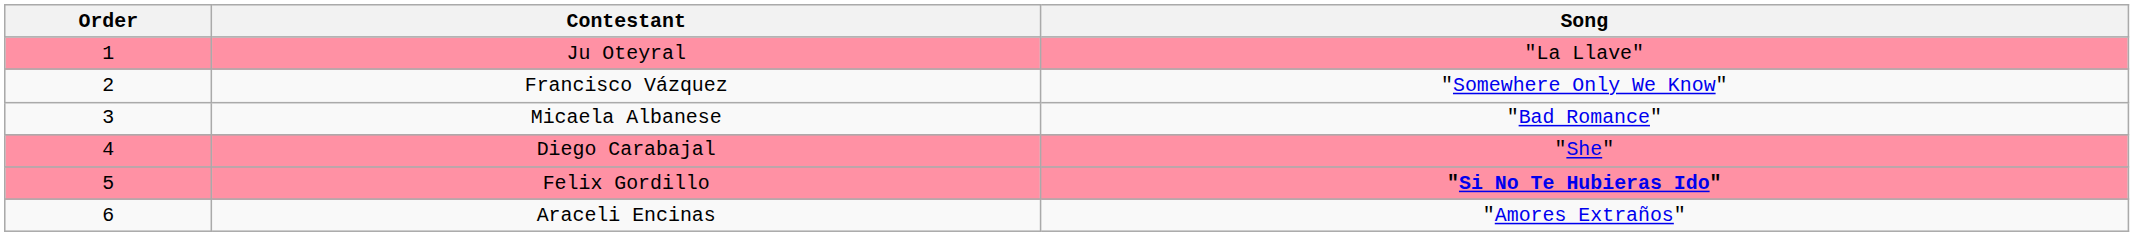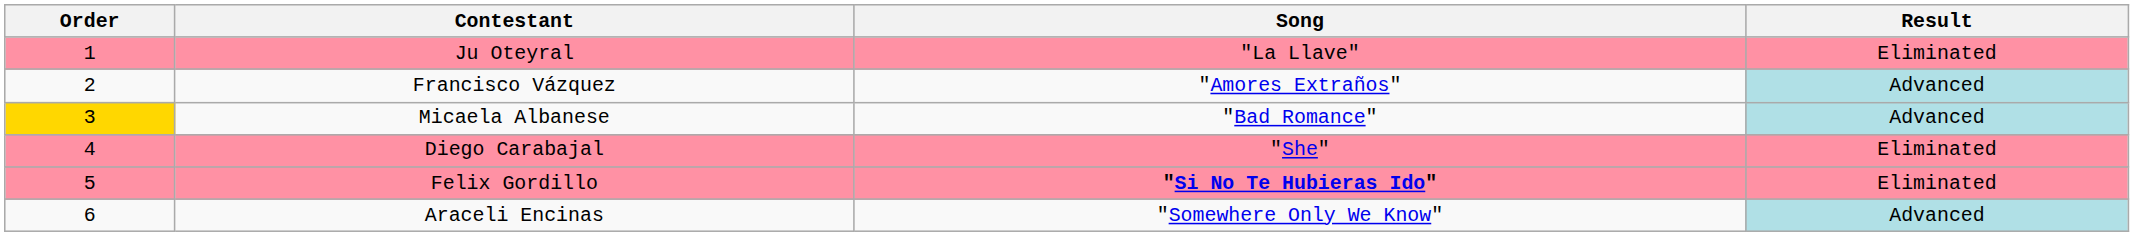+ column: (1937, 21)
(1584, 86) "Somewhere Only We Know" -> (1300, 86) "Amores Extraños"
(108, 118) no background -> (90, 118) gold background
(1584, 215) "Amores Extraños" -> (1300, 215) "Somewhere Only We Know"
